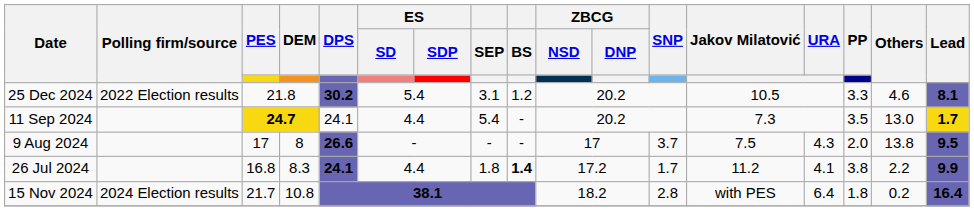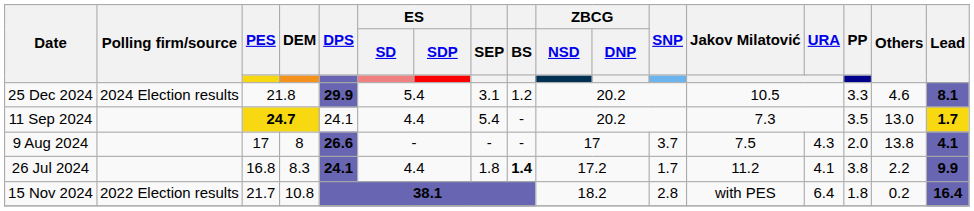(169, 94) 2022 Election results -> (169, 94) 2024 Election results
(339, 94) 30.2 -> (339, 94) 29.9
(948, 143) 9.5 -> (948, 143) 4.1
(169, 193) 2024 Election results -> (169, 193) 2022 Election results
